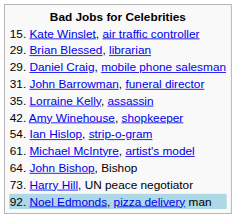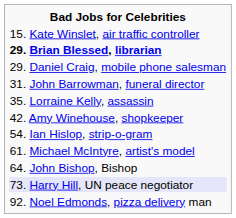(80, 50) normal -> (86, 50) bold
(101, 184) no background -> (101, 184) lavender background
(111, 201) lightblue background -> (111, 201) no background
